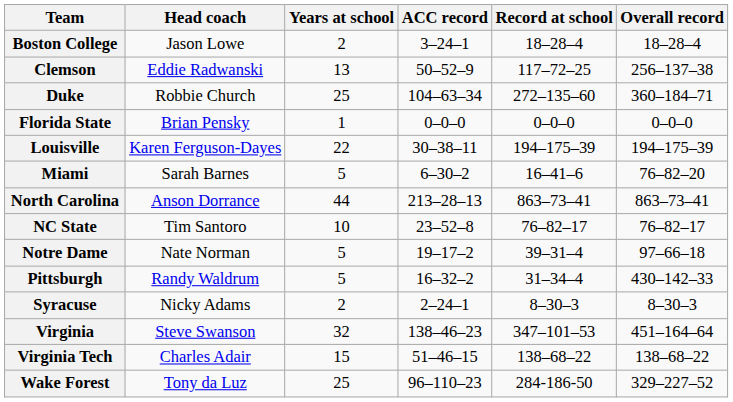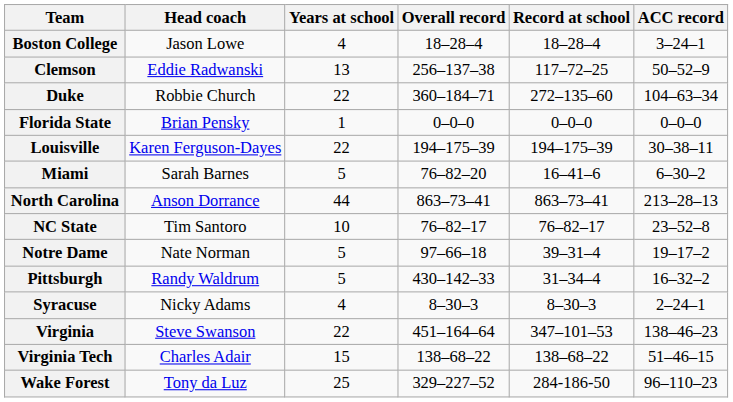columns swapped: (672, 17) <-> (445, 17)
(342, 43) 2 -> (342, 43) 4
(342, 95) 25 -> (342, 95) 22
(342, 305) 2 -> (342, 305) 4
(342, 331) 32 -> (342, 331) 22
